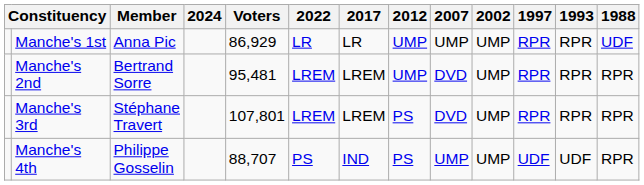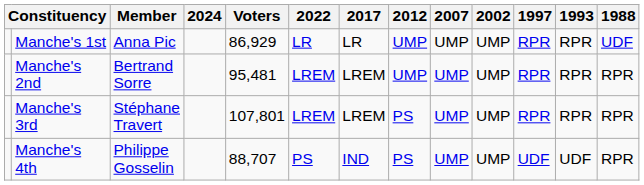(451, 74) DVD -> (452, 74) UMP
(451, 116) DVD -> (452, 116) UMP
